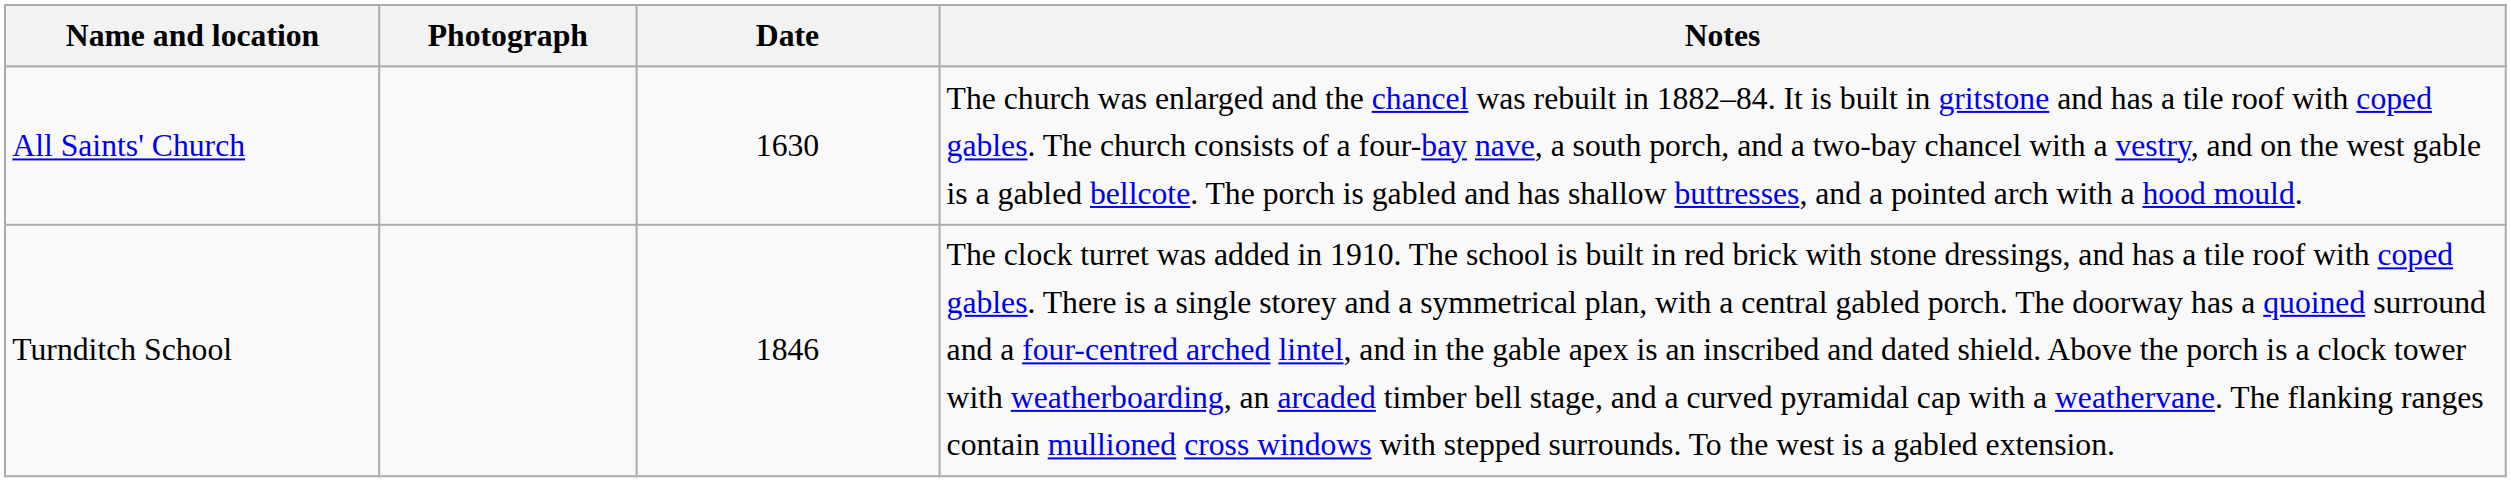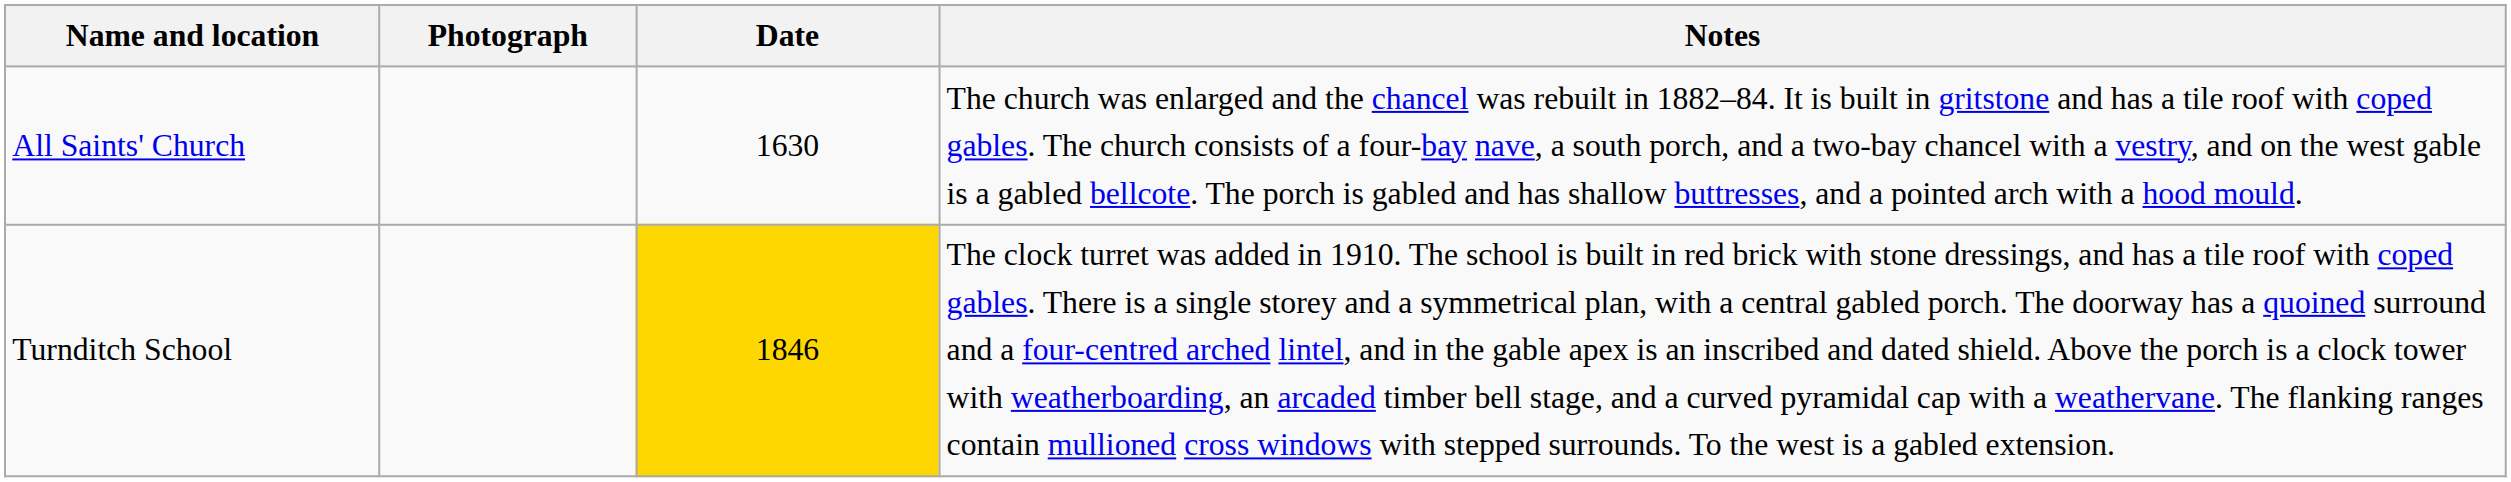(788, 349) no background -> (788, 349) gold background
